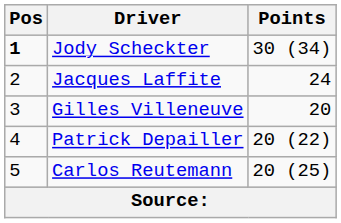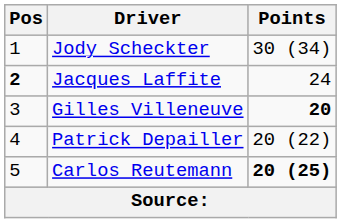(15, 51) bold -> (15, 51) normal
(15, 81) normal -> (15, 81) bold
(320, 111) normal -> (320, 111) bold
(292, 172) normal -> (292, 172) bold
